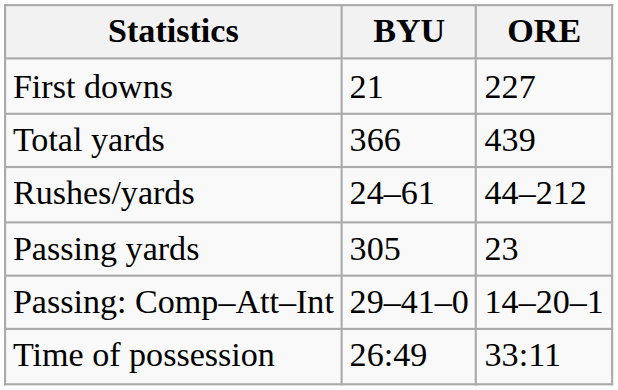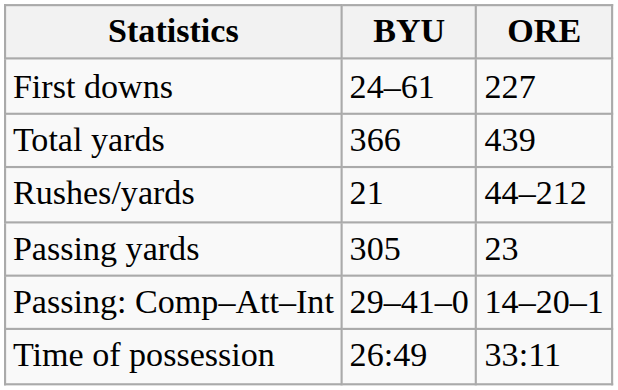(367, 85) 21 -> (392, 85) 24–61
(392, 193) 24–61 -> (367, 193) 21
